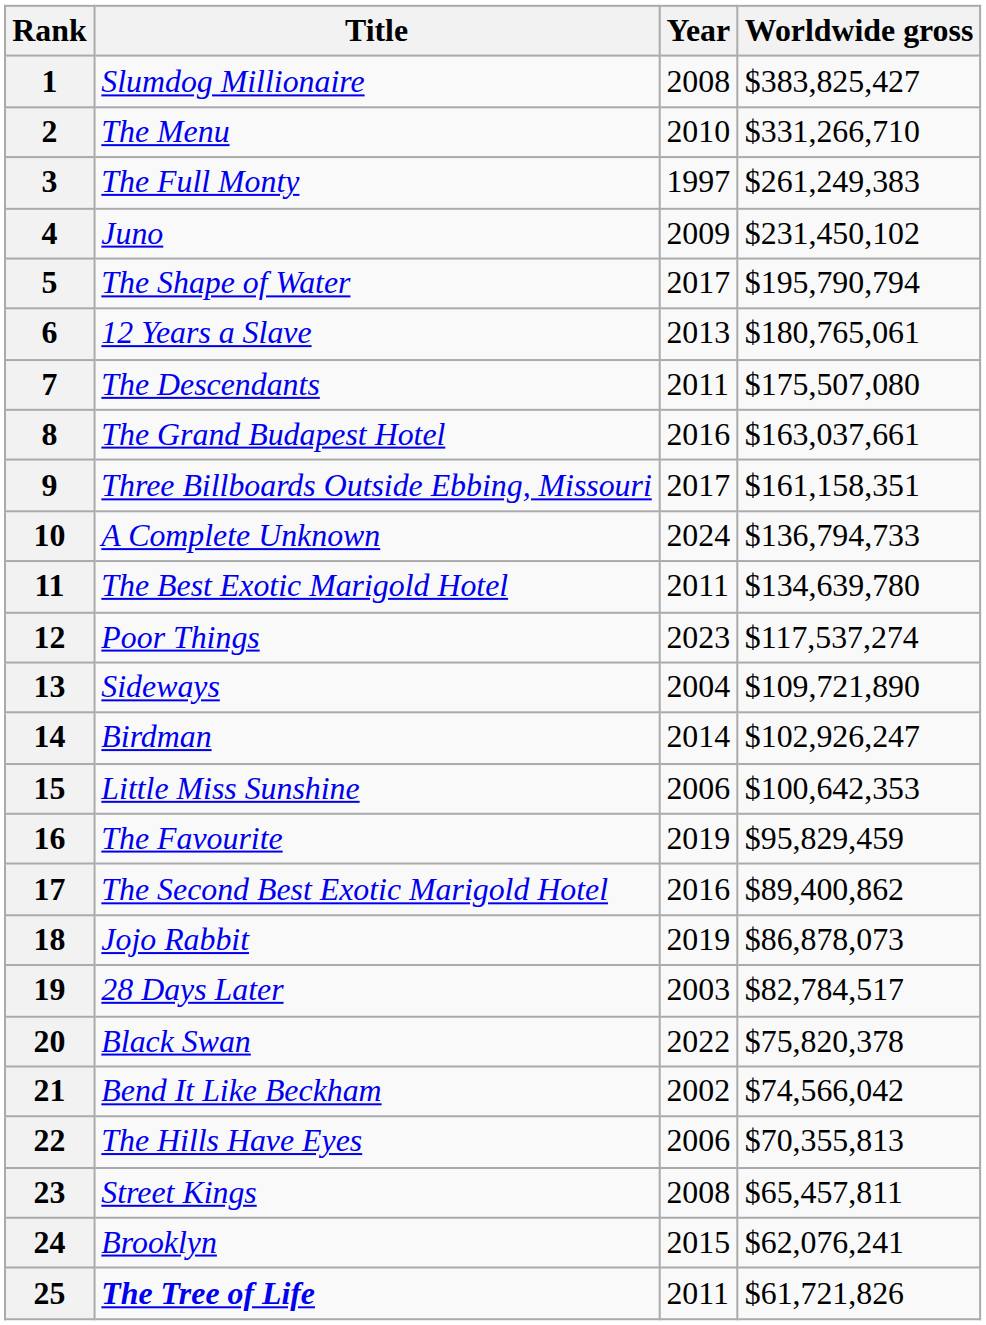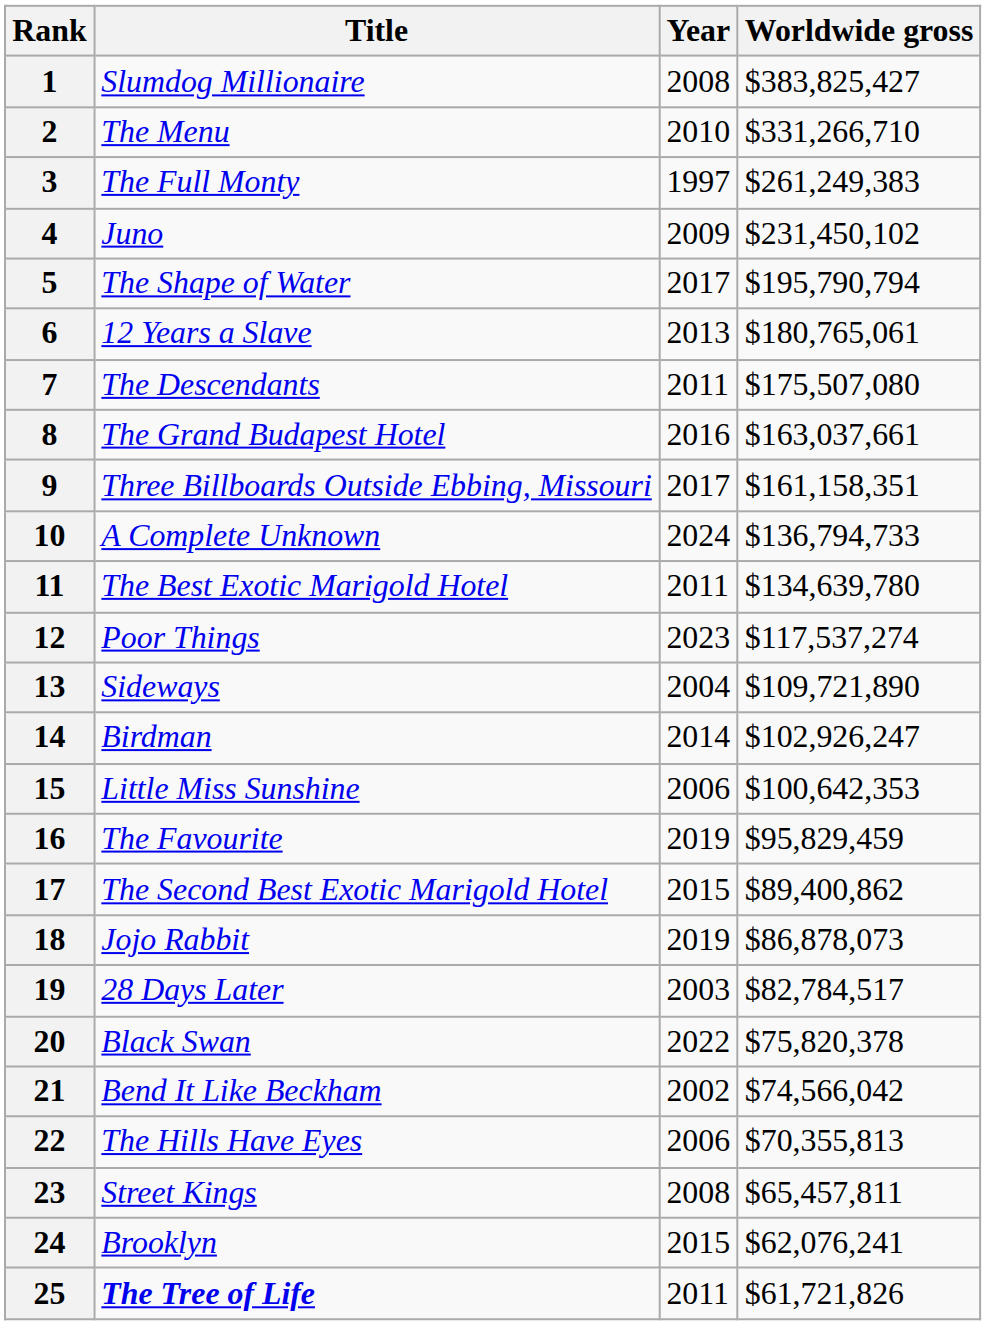(698, 889) 2016 -> (698, 889) 2015
